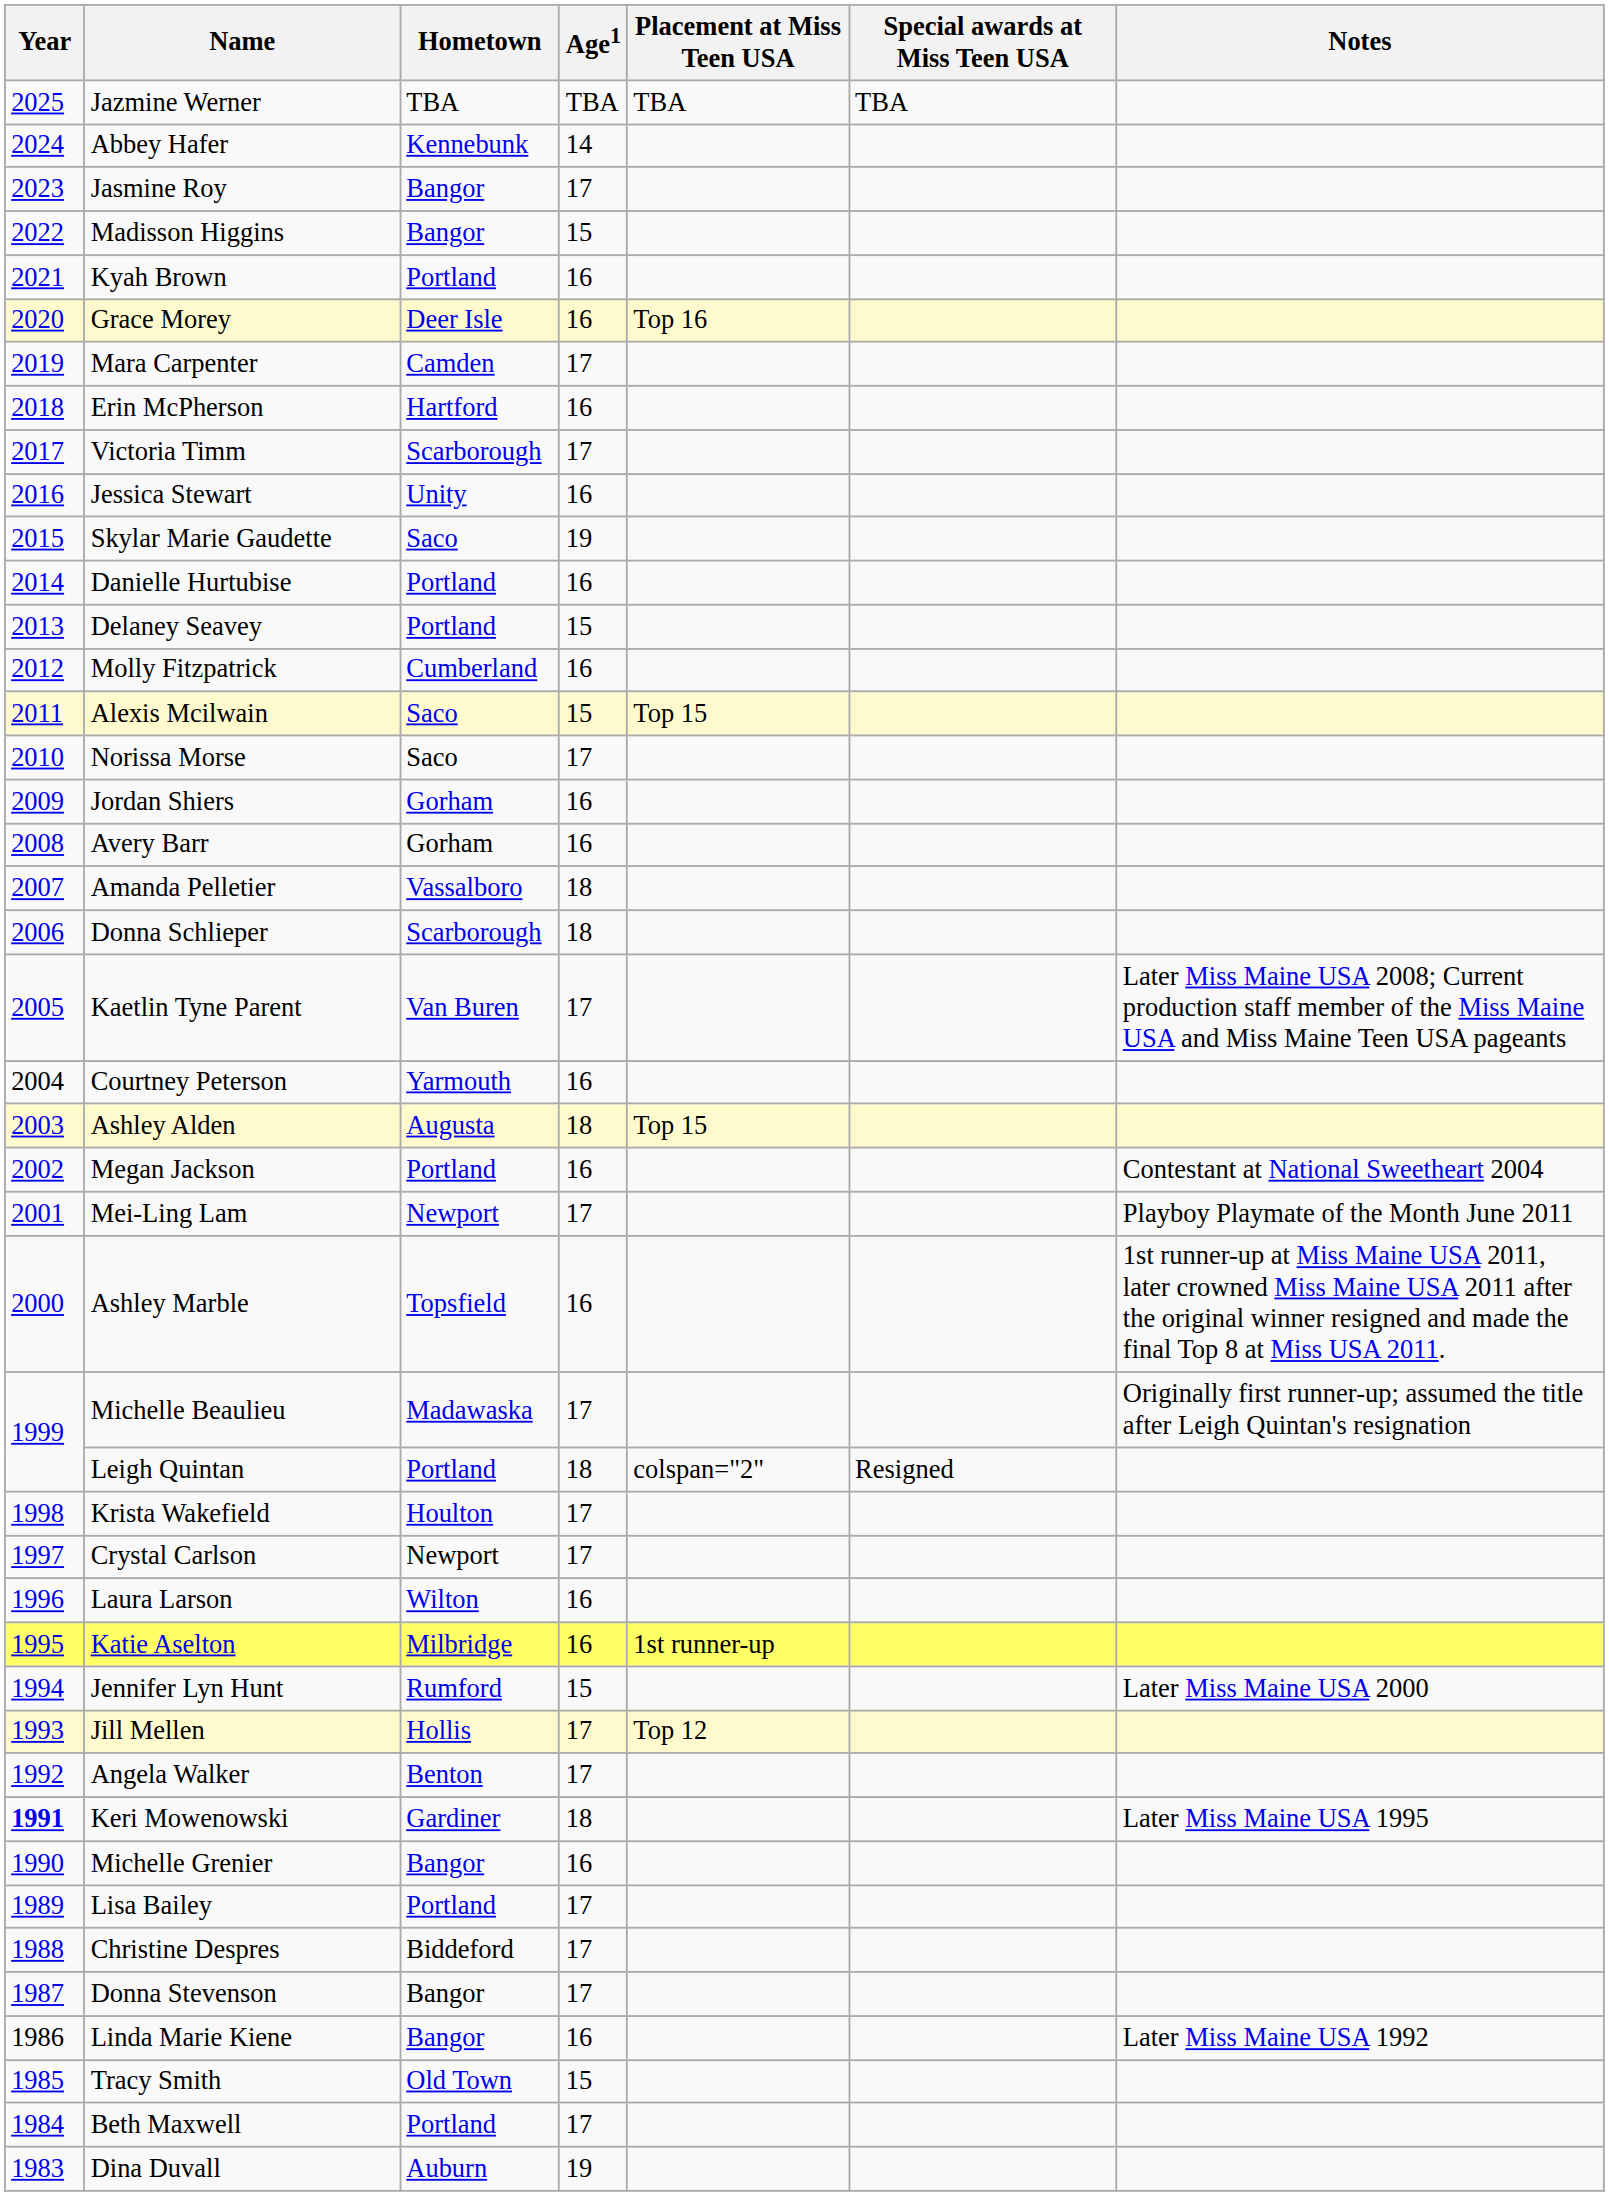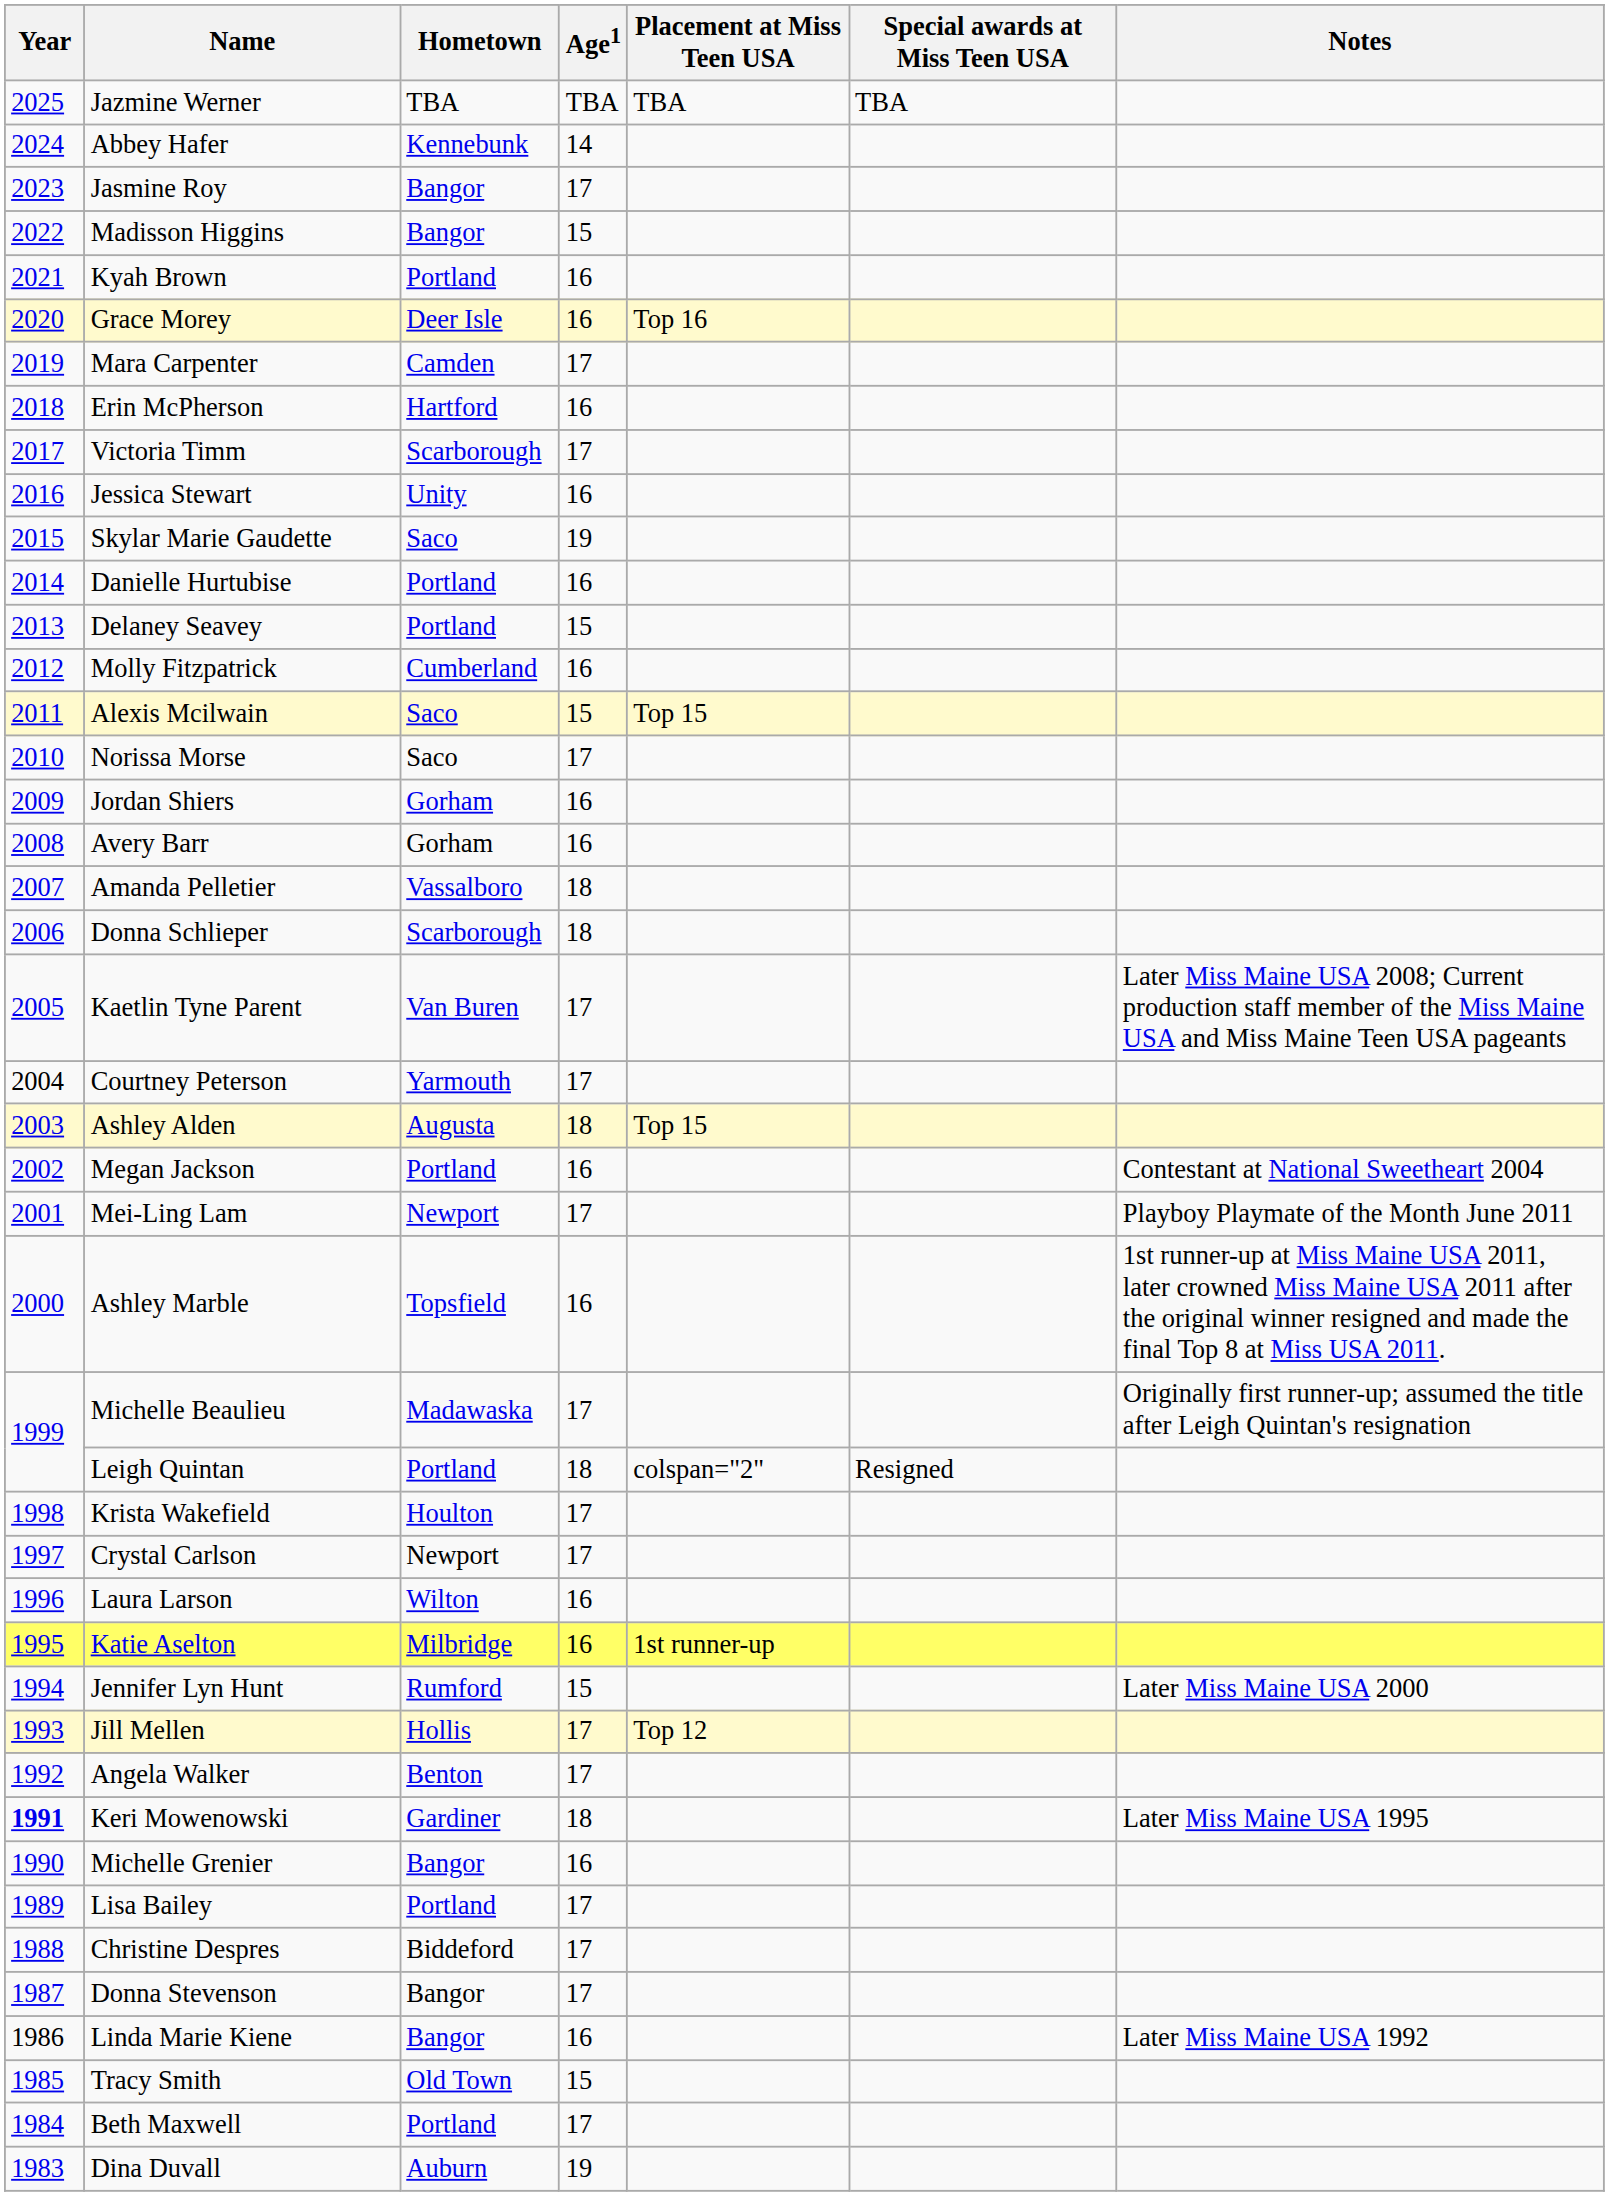(579, 1081) 16 -> (579, 1081) 17
